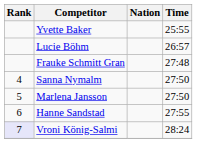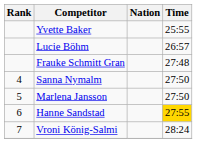(177, 113) no background -> (177, 113) gold background
(19, 130) lavender background -> (19, 130) no background
